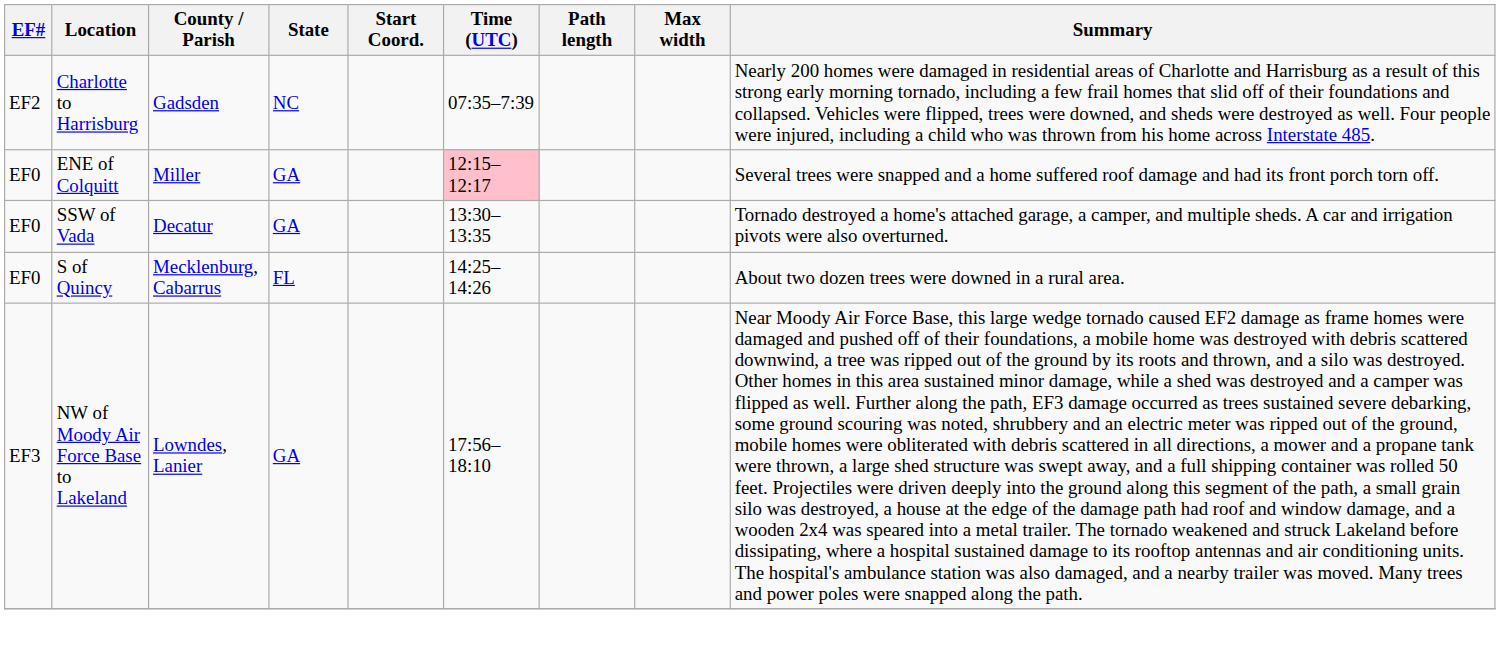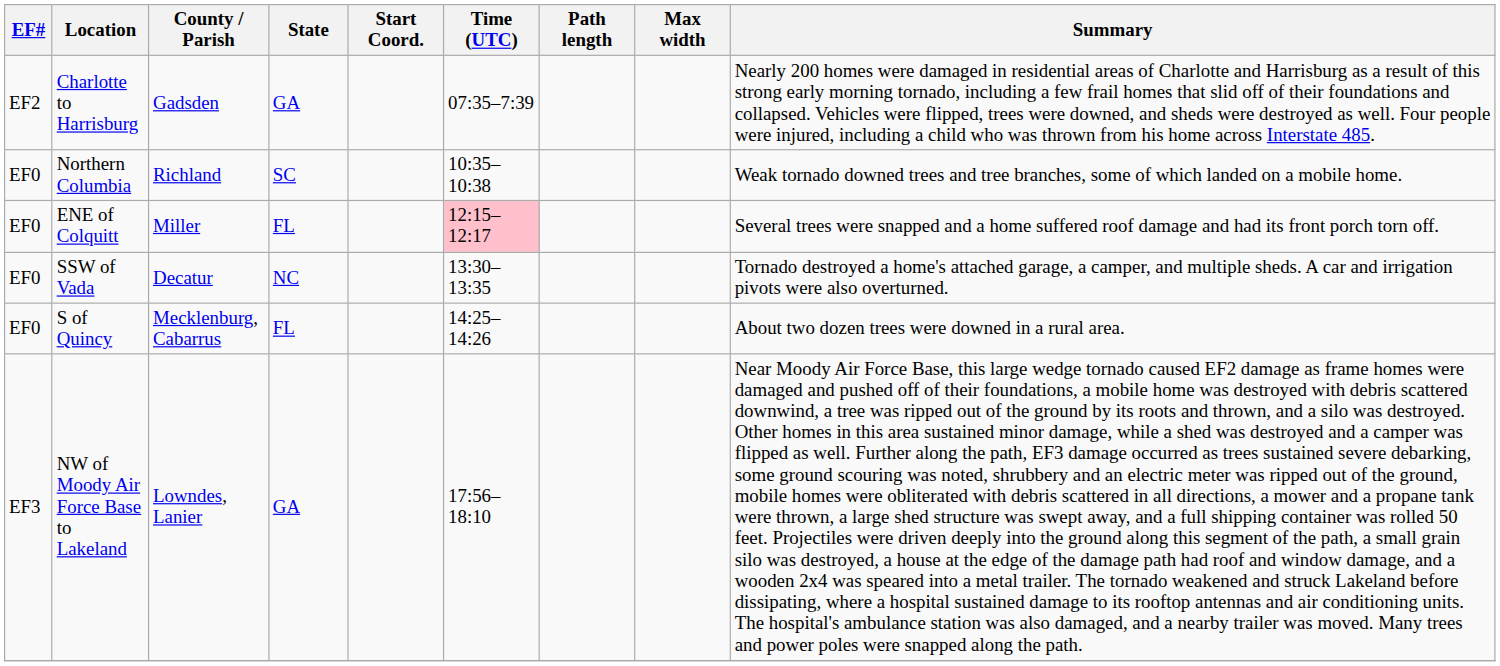(286, 102) NC -> (287, 102) GA
+ row: (94, 174)
(287, 174) GA -> (284, 226) FL
(287, 226) GA -> (286, 277) NC
